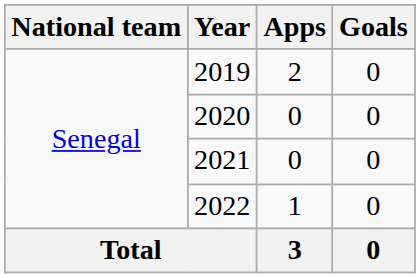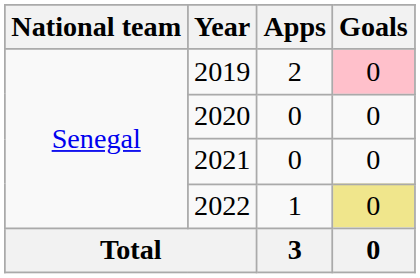(373, 71) no background -> (373, 71) pink background
(373, 205) no background -> (373, 205) khaki background
